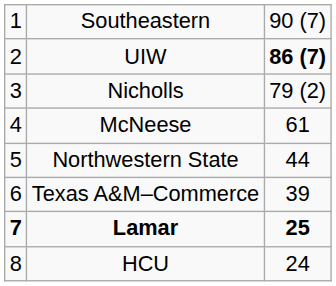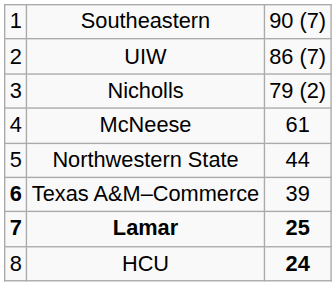(298, 56) bold -> (298, 56) normal
(16, 194) normal -> (16, 194) bold
(298, 263) normal -> (298, 263) bold
